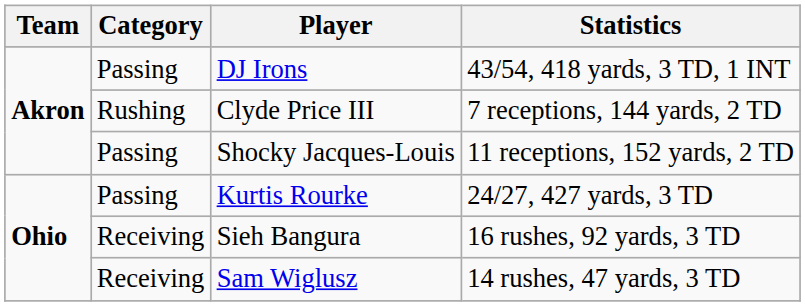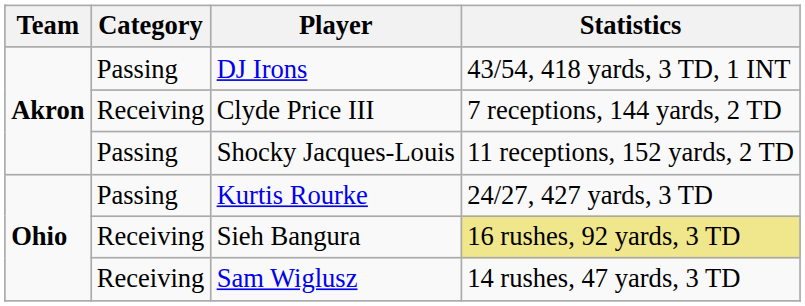(141, 110) Rushing -> (151, 110) Receiving
(604, 236) no background -> (604, 236) khaki background
